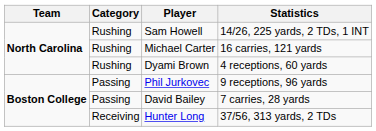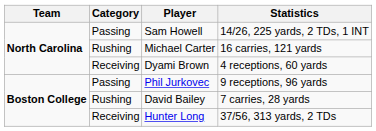(112, 31) Rushing -> (111, 31) Passing
(112, 65) Rushing -> (116, 65) Receiving
(111, 100) Passing -> (112, 100) Rushing
